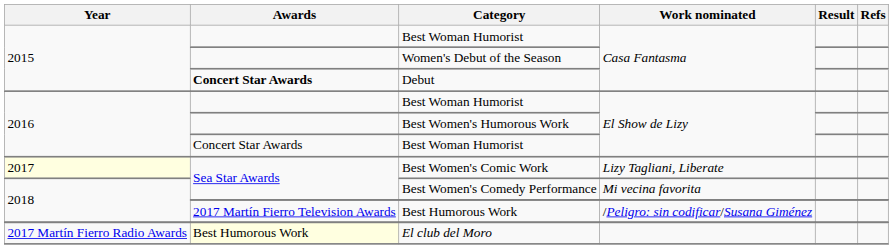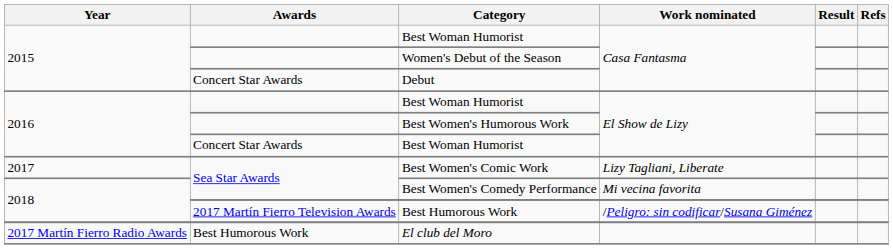(253, 79) bold -> (248, 79) normal
(21, 167) lightyellow background -> (21, 167) no background
(251, 233) lightyellow background -> (251, 233) no background
